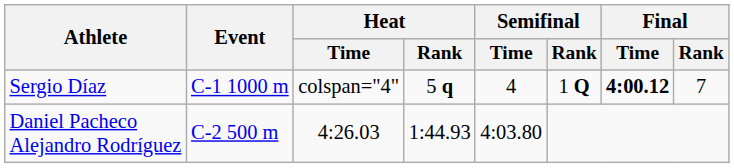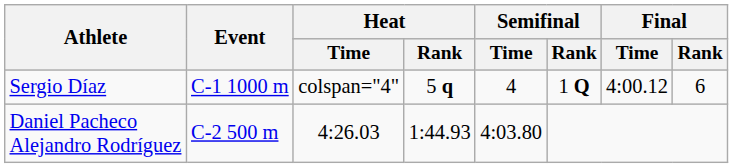(638, 87) bold -> (637, 87) normal
(701, 87) 7 -> (700, 87) 6
